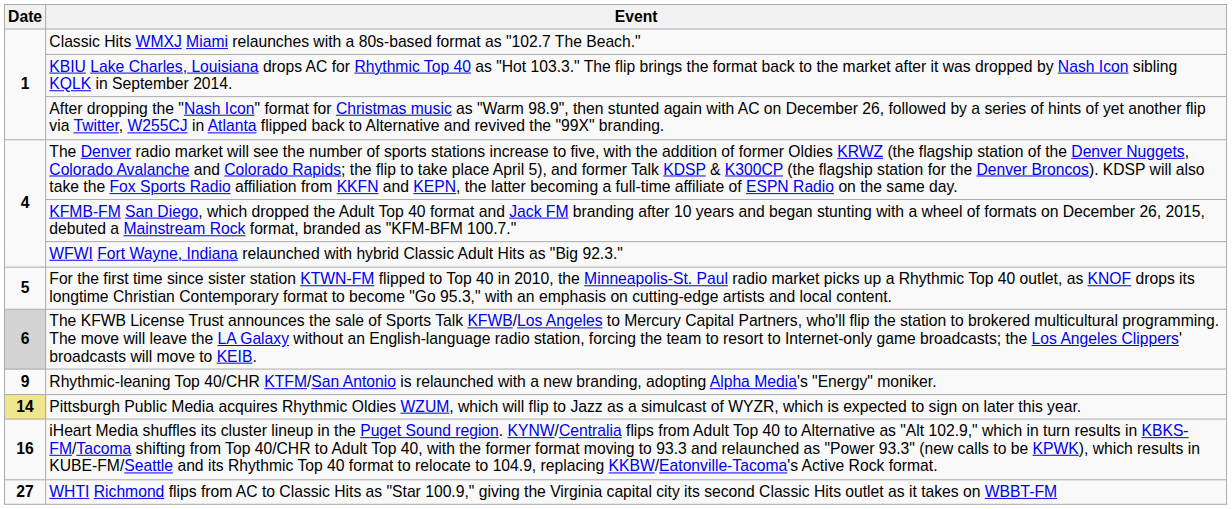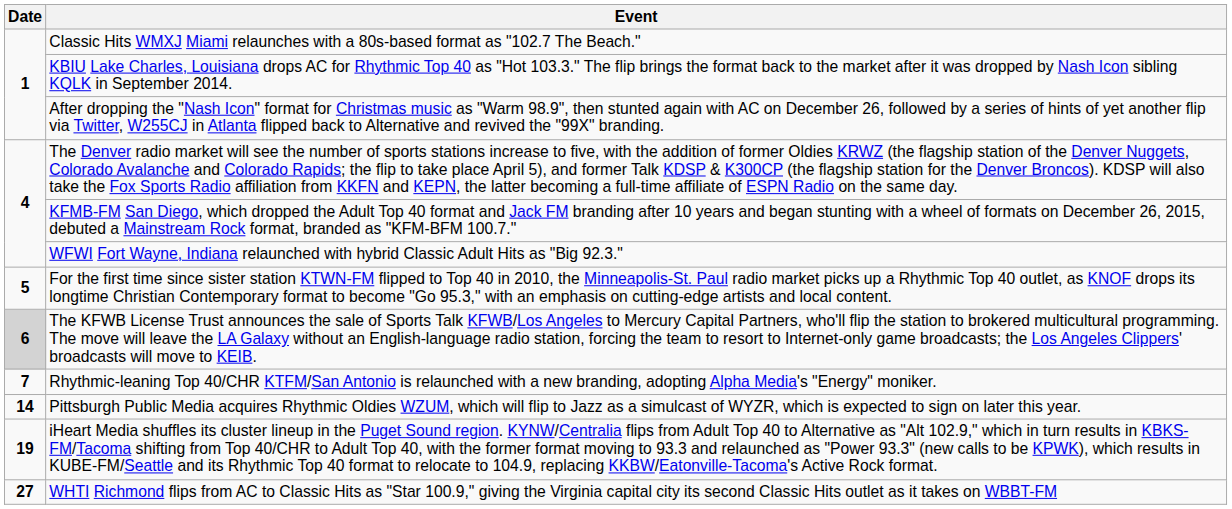(25, 381) 9 -> (25, 381) 7
(25, 406) khaki background -> (25, 406) no background
(25, 449) 16 -> (25, 449) 19
